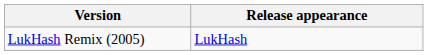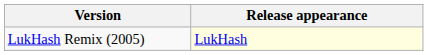(221, 38) no background -> (221, 38) lightyellow background
